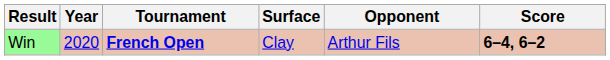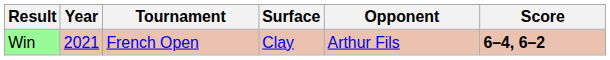(81, 42) 2020 -> (81, 42) 2021
(155, 42) bold -> (153, 42) normal
